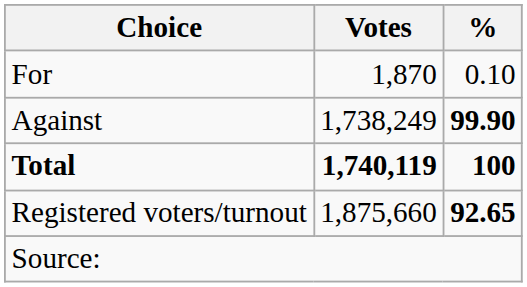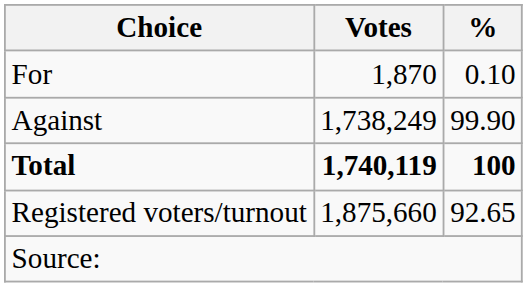(483, 119) bold -> (483, 119) normal
(483, 212) bold -> (483, 212) normal
